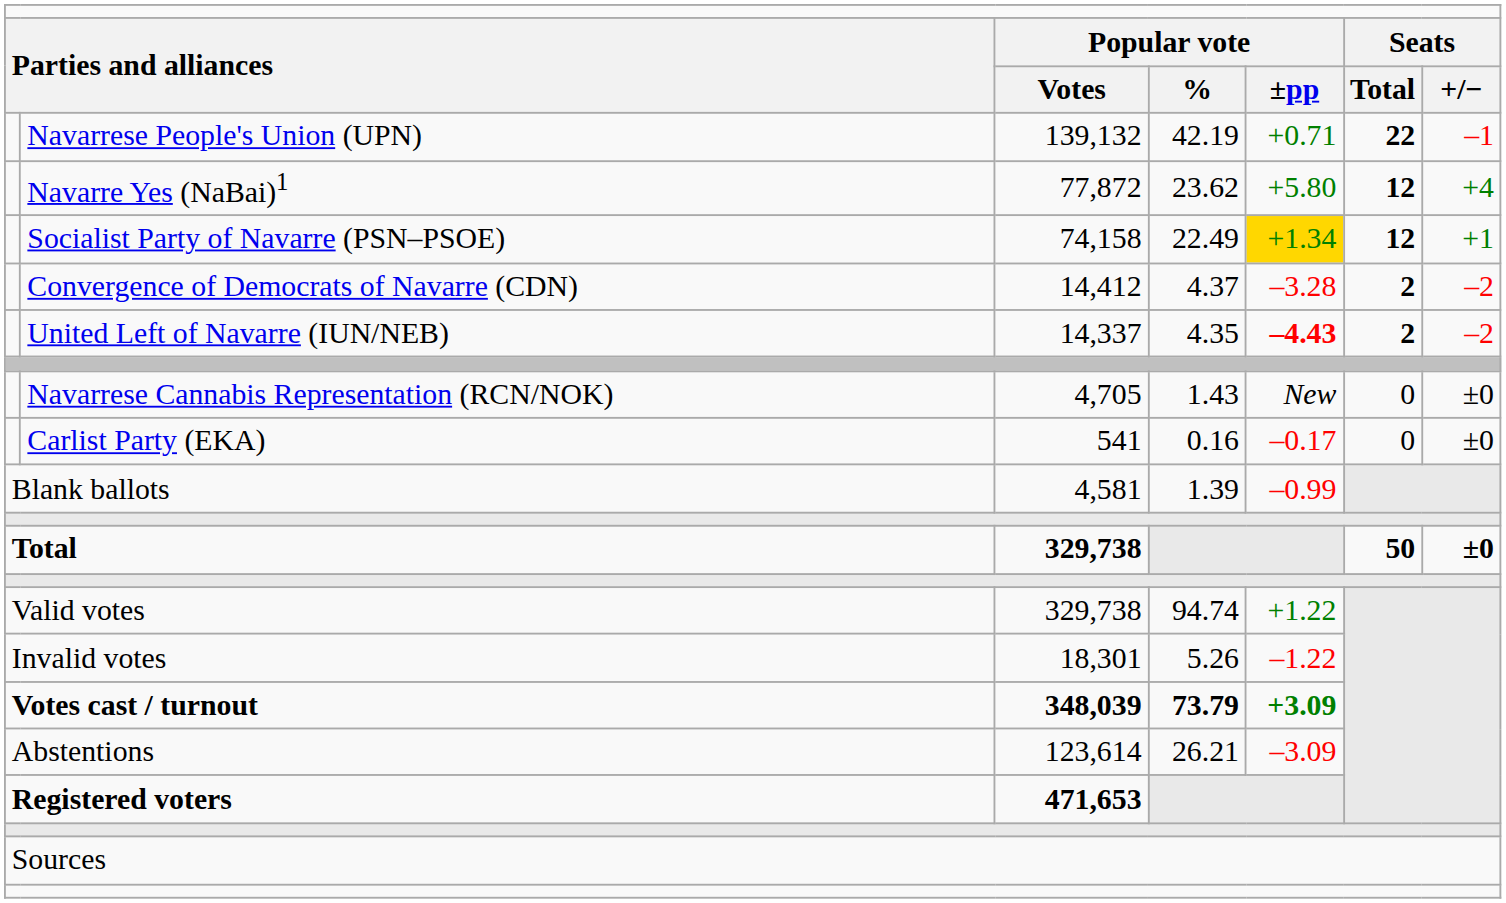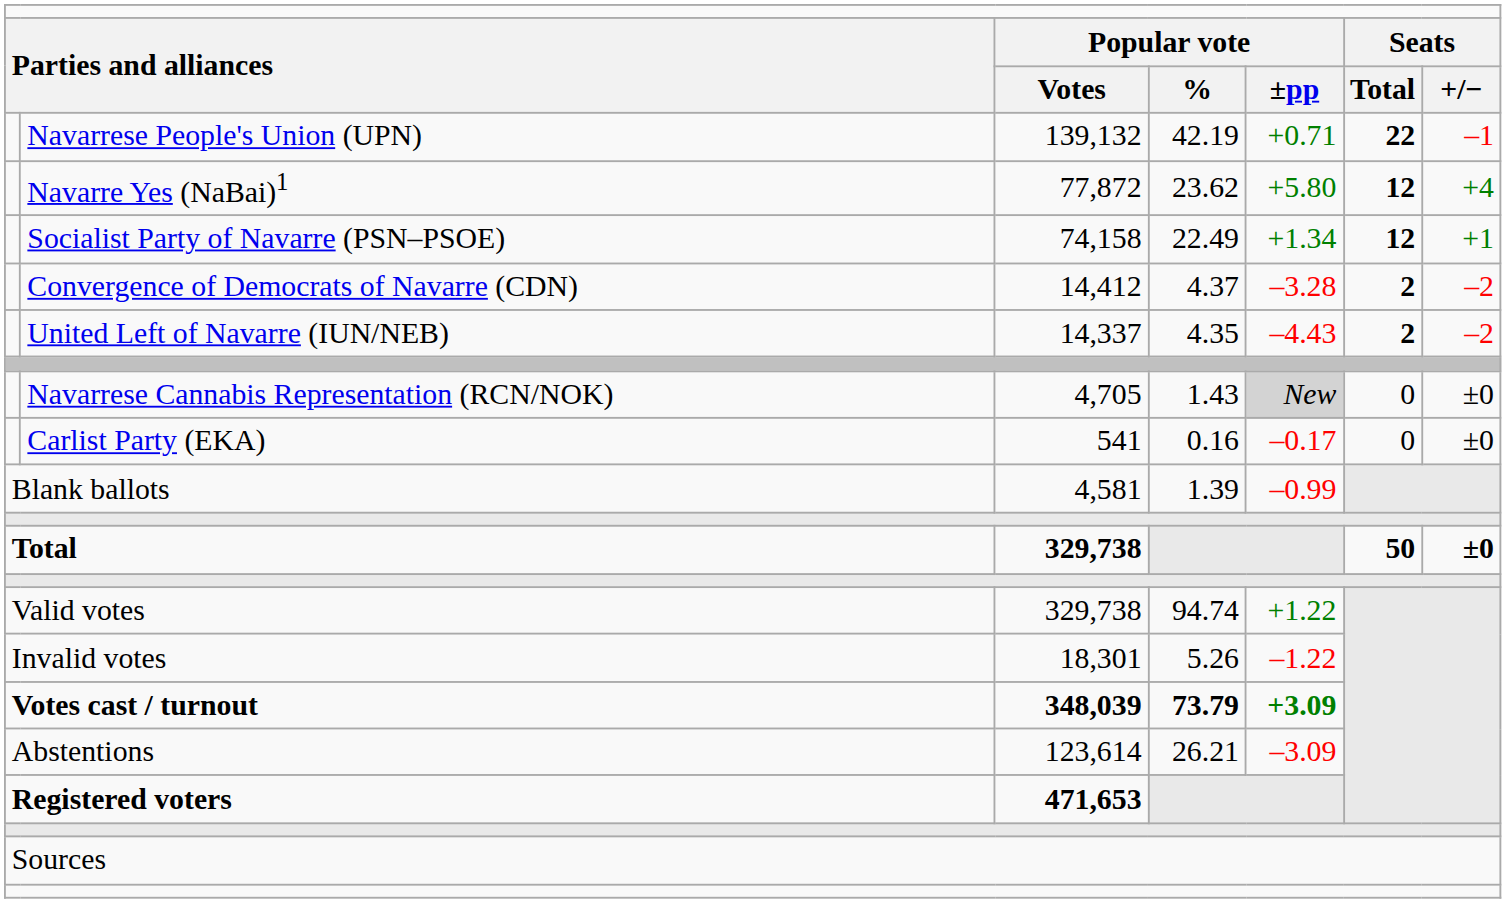(1302, 238) gold background -> (1302, 238) no background
(1303, 333) bold -> (1303, 333) normal
(1310, 393) no background -> (1310, 393) lightgrey background
